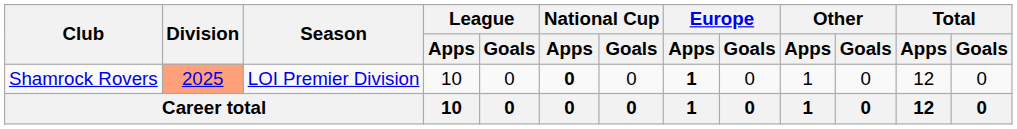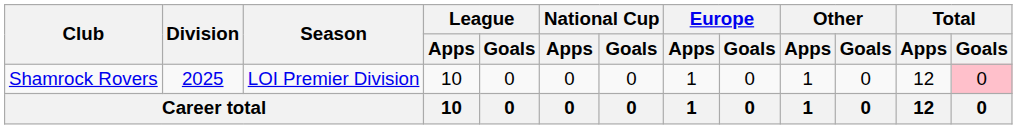(203, 78) lightsalmon background -> (203, 78) no background
(569, 78) bold -> (569, 78) normal
(692, 78) bold -> (692, 78) normal
(982, 78) no background -> (982, 78) pink background
